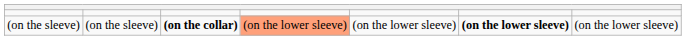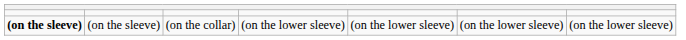(43, 25) normal -> (45, 25) bold
(201, 25) bold -> (201, 25) normal
(295, 25) lightsalmon background -> (293, 25) no background
(515, 25) bold -> (512, 25) normal
